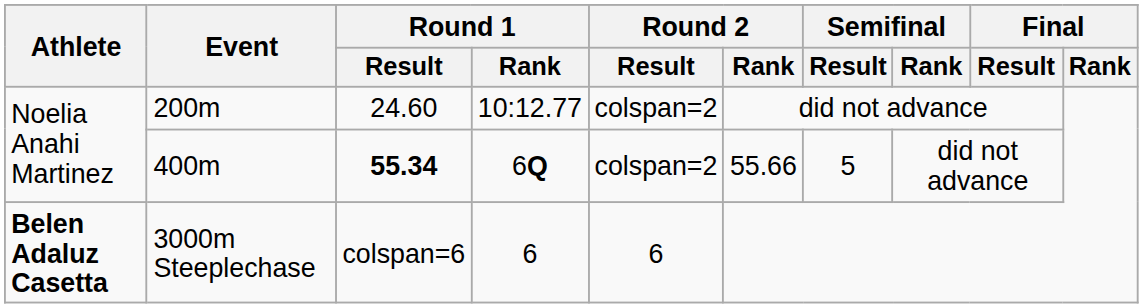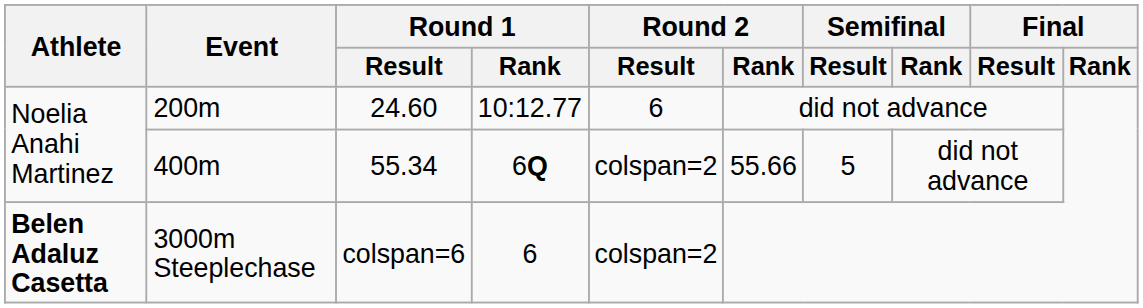(656, 109) colspan=2 -> (656, 109) 6
(404, 166) bold -> (404, 166) normal
(656, 253) 6 -> (656, 253) colspan=2
